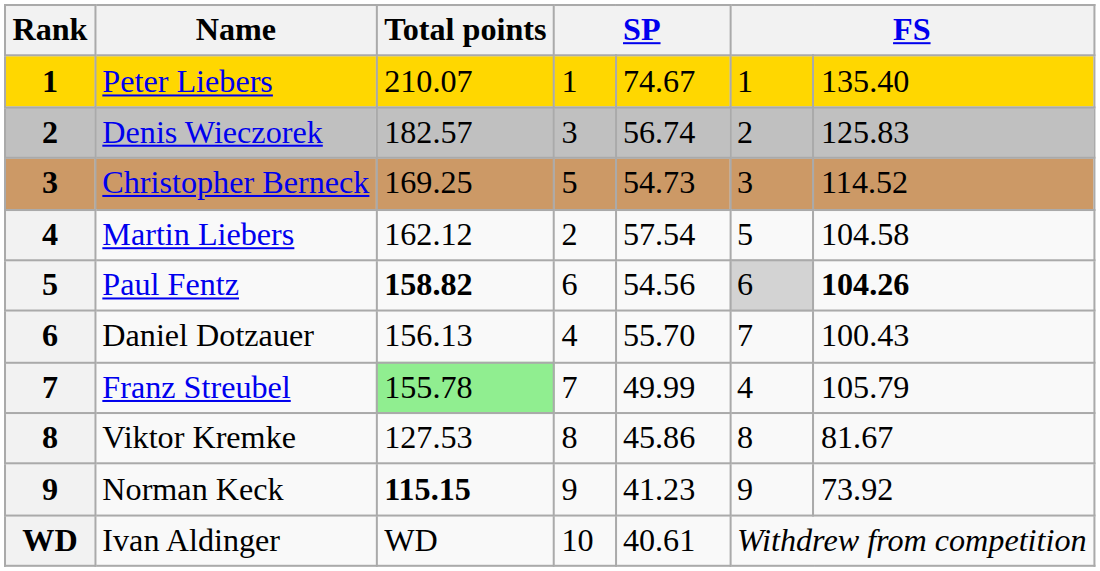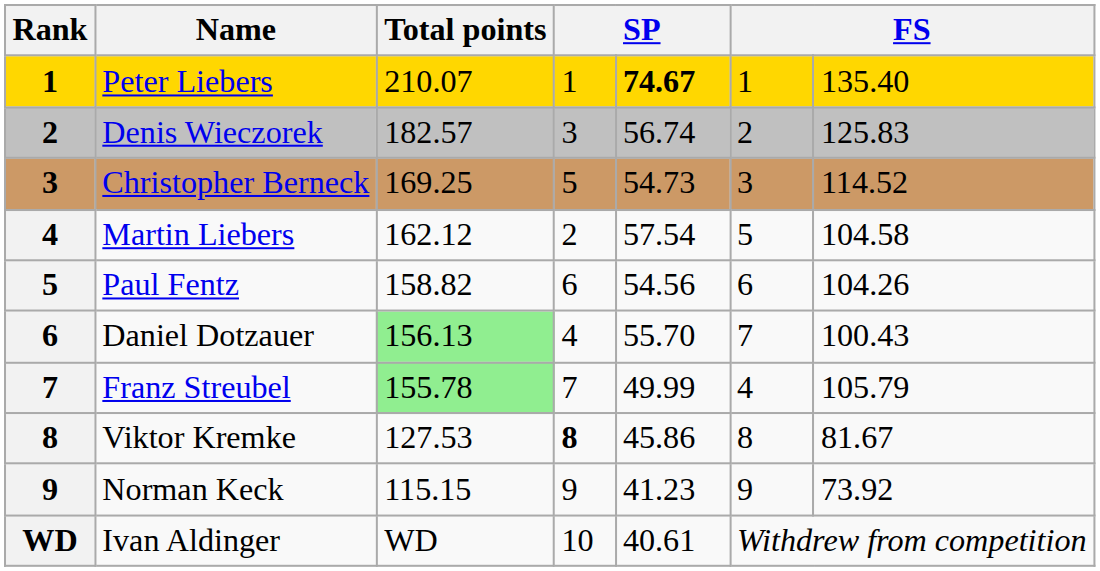(659, 81) normal -> (659, 81) bold
(428, 285) bold -> (428, 285) normal
(745, 285) lightgrey background -> (745, 285) no background
(865, 285) bold -> (865, 285) normal
(428, 336) no background -> (428, 336) lightgreen background
(569, 438) normal -> (569, 438) bold
(428, 489) bold -> (428, 489) normal
